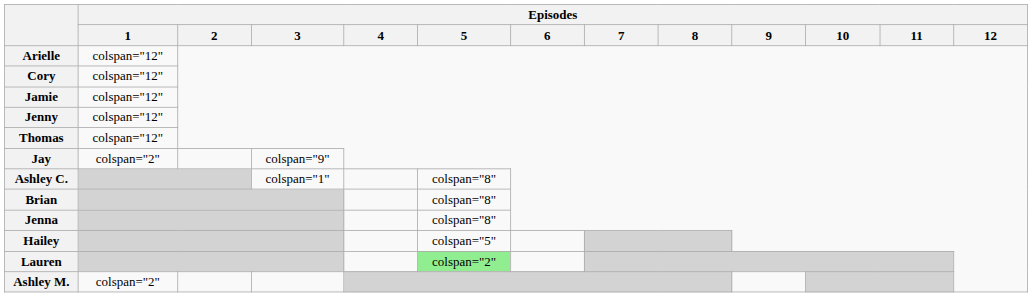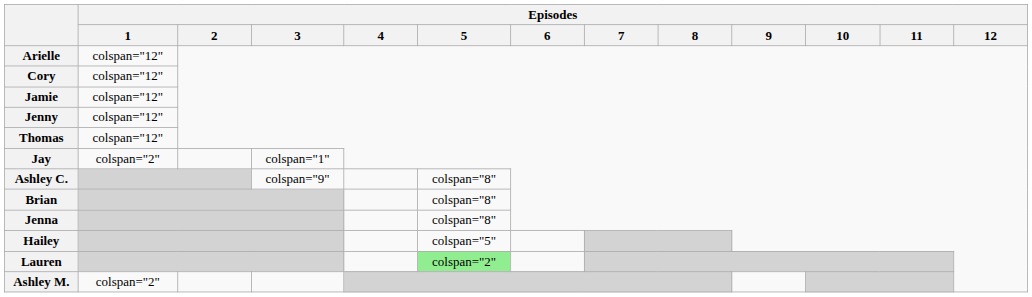(298, 158) colspan="9" -> (298, 158) colspan="1"
(298, 179) colspan="1" -> (298, 179) colspan="9"
